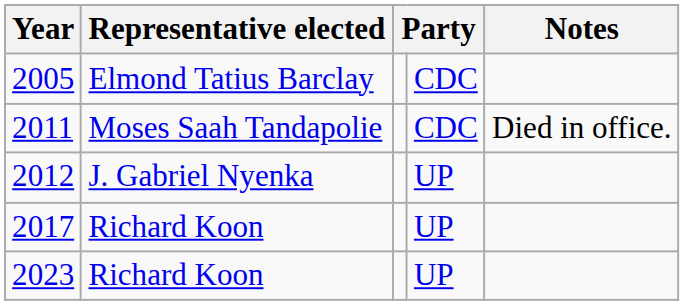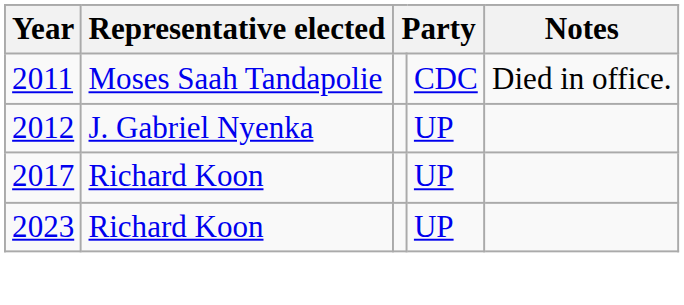- row: (43, 78)
